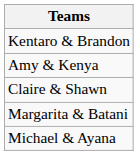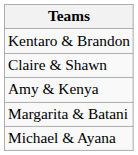(53, 65) Amy & Kenya -> (58, 65) Claire & Shawn
(58, 89) Claire & Shawn -> (53, 89) Amy & Kenya
